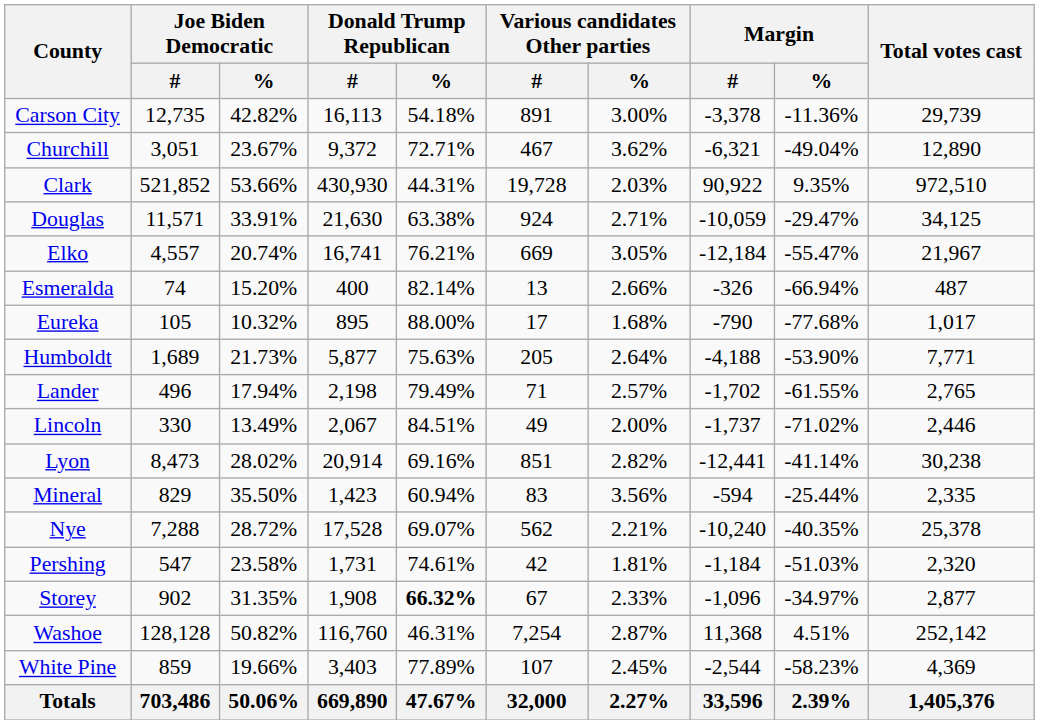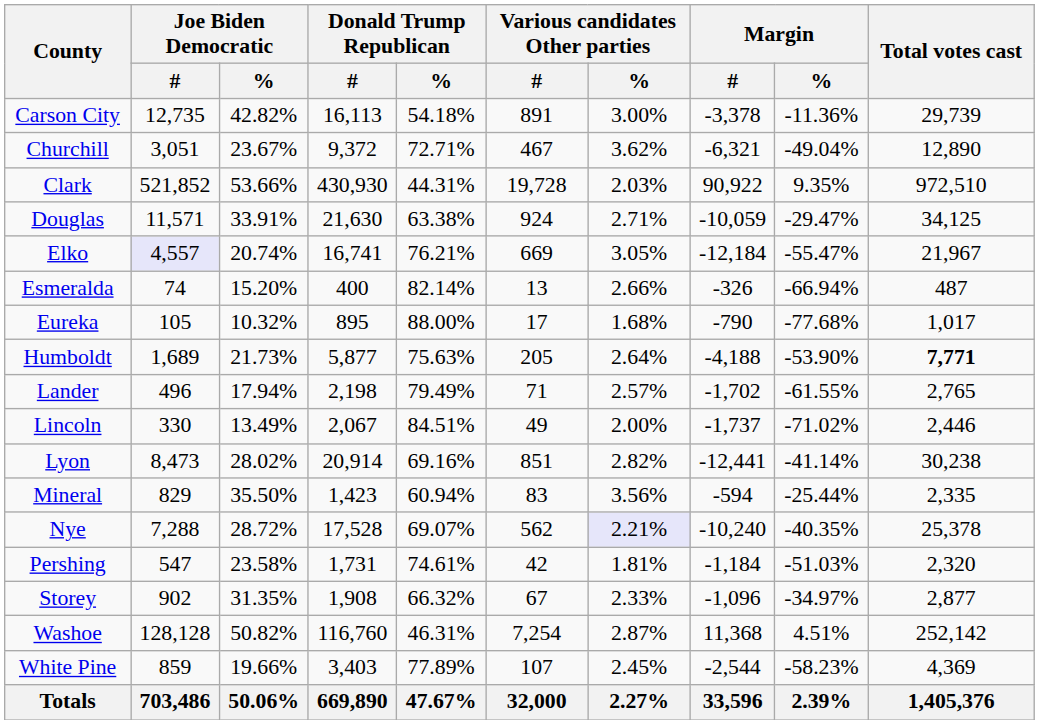(175, 253) no background -> (175, 253) lavender background
(951, 356) normal -> (951, 356) bold
(639, 529) no background -> (639, 529) lavender background
(441, 598) bold -> (441, 598) normal
